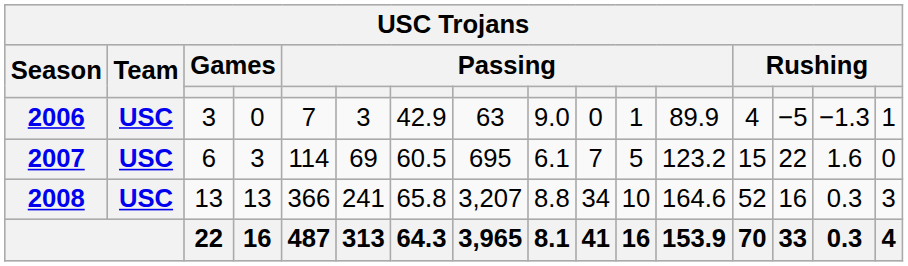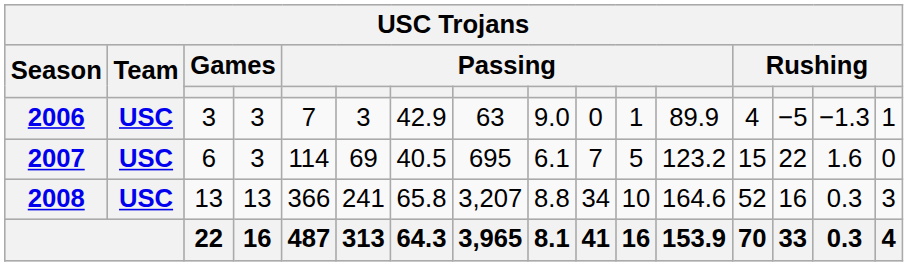(257, 117) 0 -> (257, 117) 3
(422, 158) 60.5 -> (422, 158) 40.5
